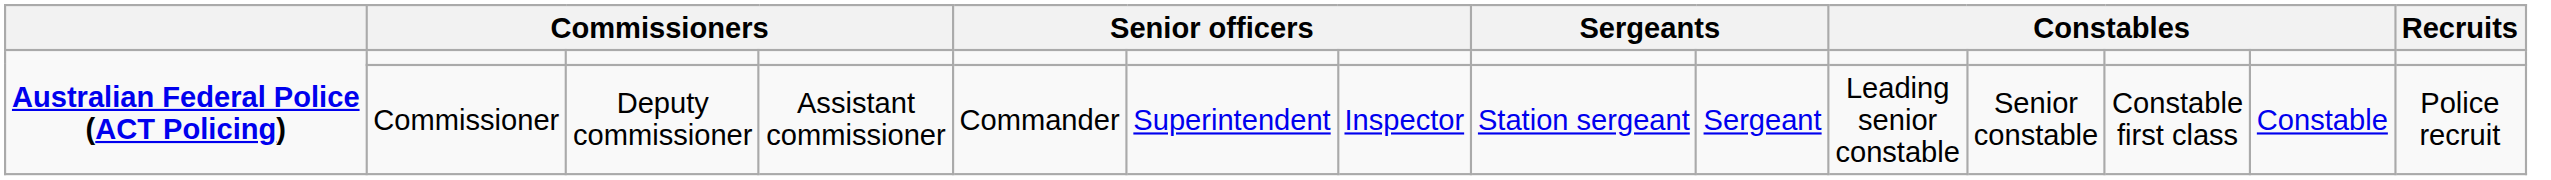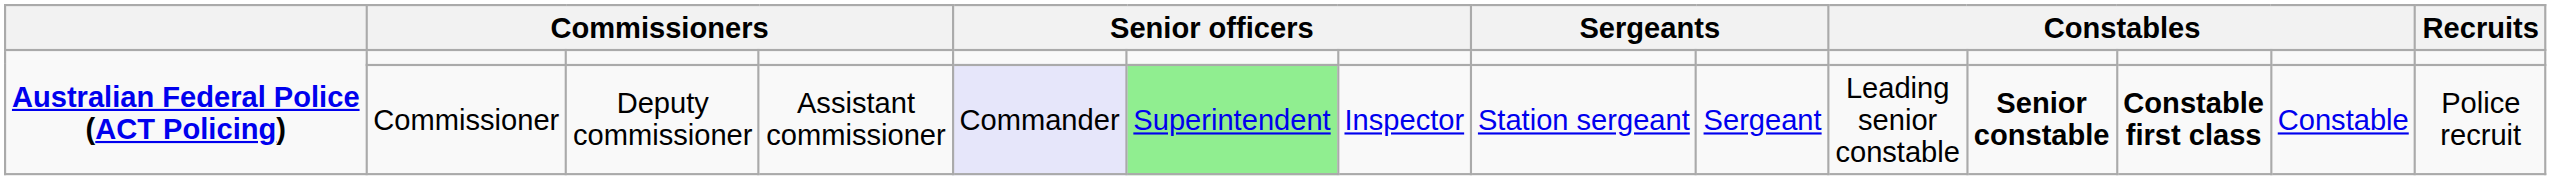(1040, 120) no background -> (1040, 120) lavender background
(1232, 120) no background -> (1232, 120) lightgreen background
(2036, 120) normal -> (2042, 120) bold
(2178, 120) normal -> (2194, 120) bold
